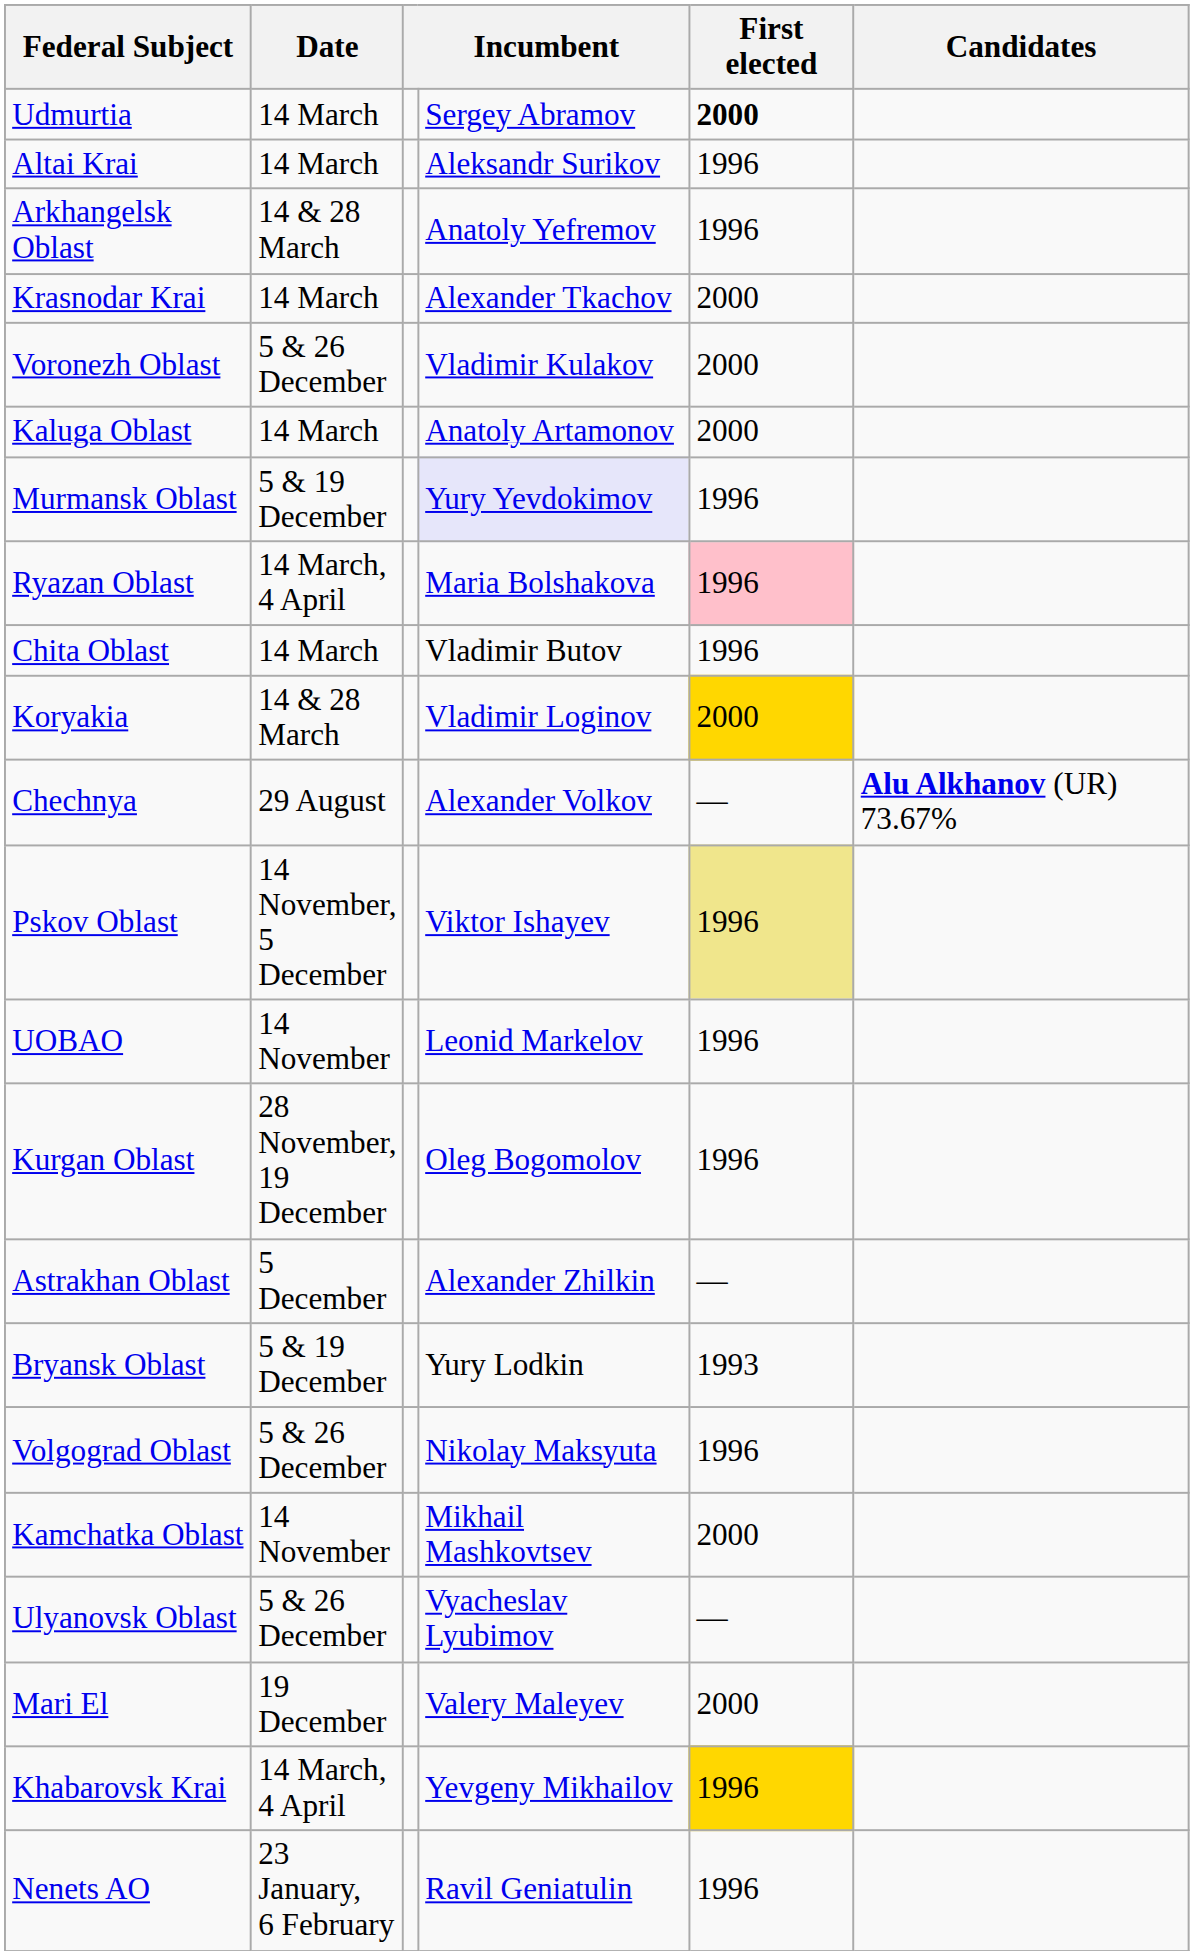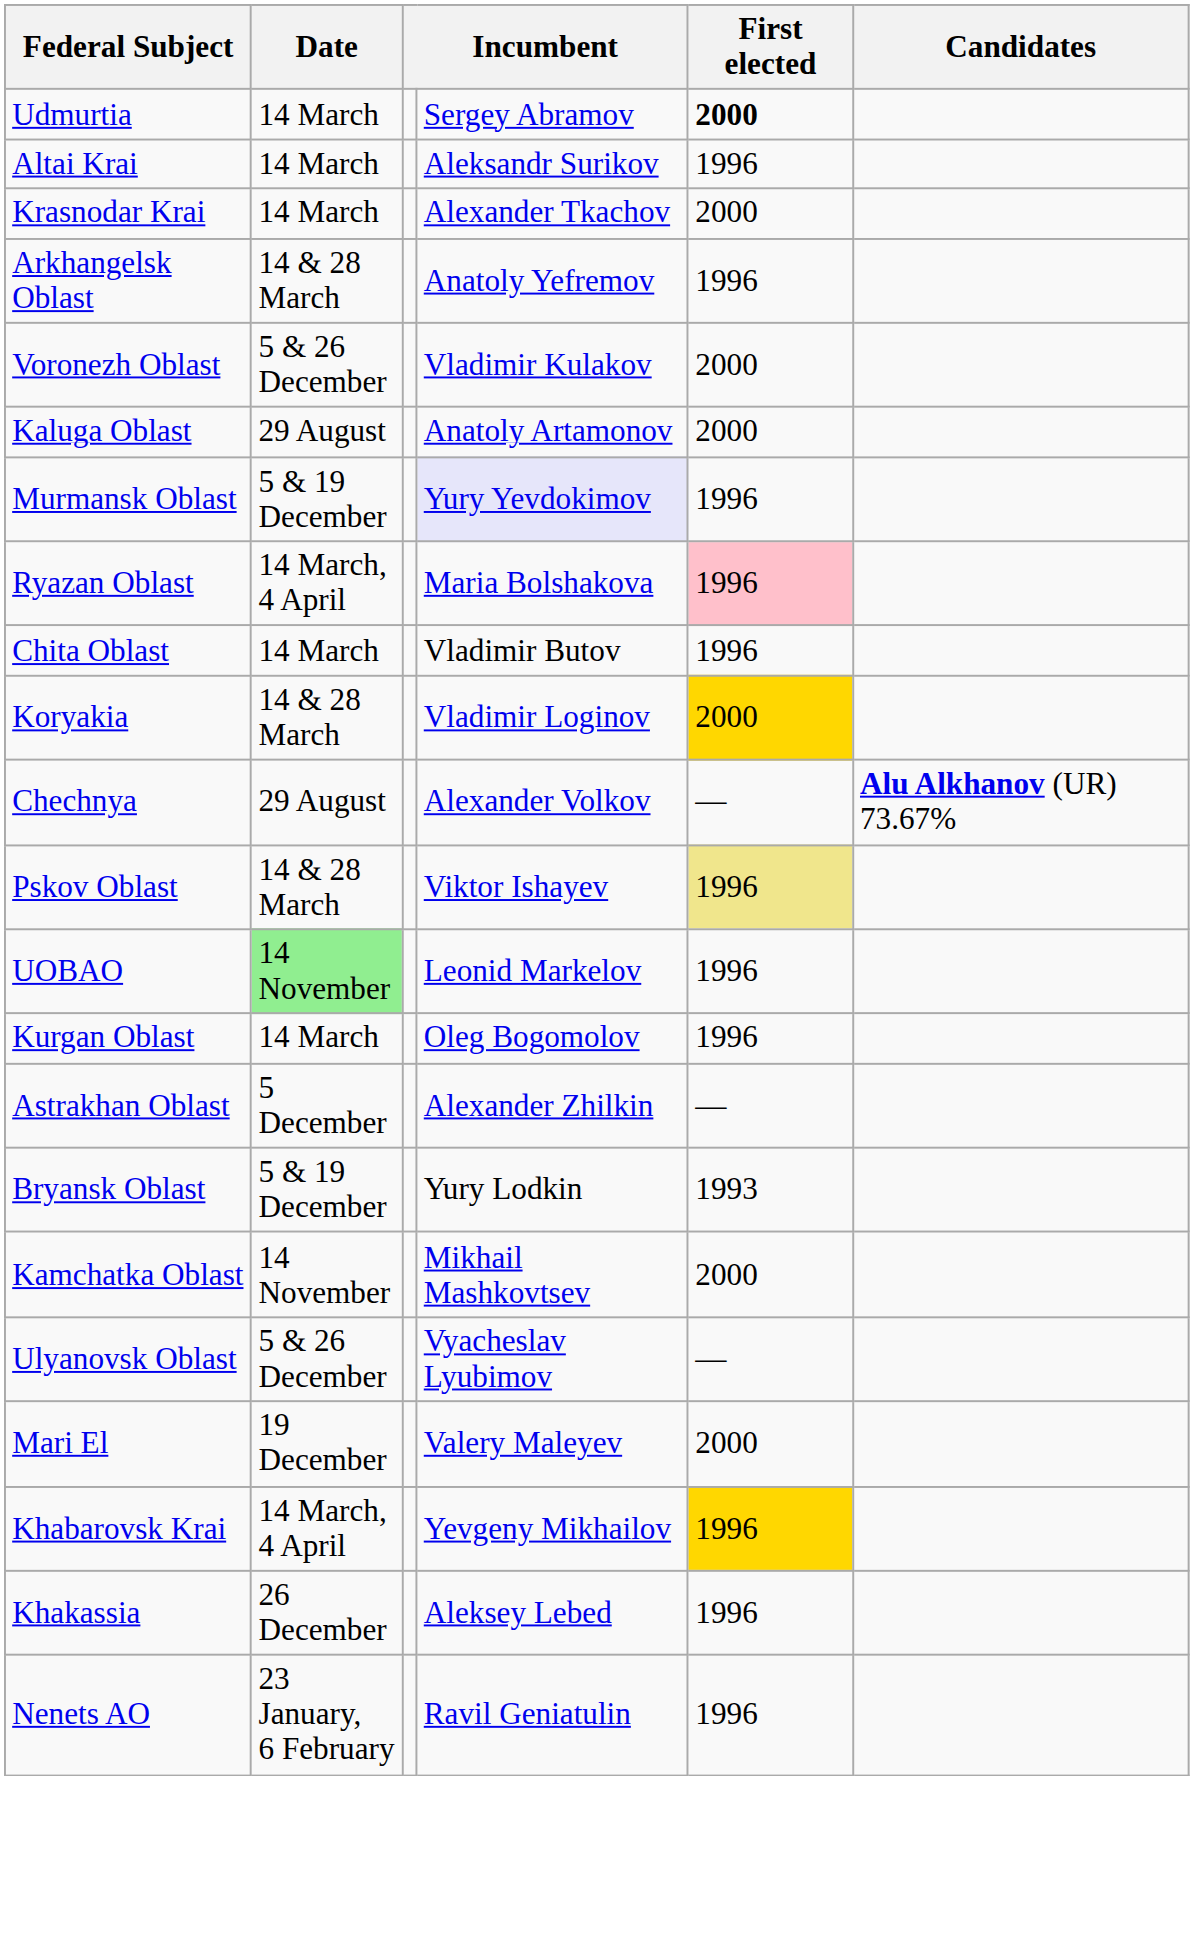rows swapped: (109, 297) <-> (92, 230)
(318, 431) 14 March -> (322, 431) 29 August
(327, 921) 14 November, 5 December -> (310, 886) 14 & 28 March
(324, 1041) no background -> (324, 970) lightgreen background
(327, 1160) 28 November, 19 December -> (319, 1037) 14 March
- row: (122, 1449)
+ row: (76, 1612)
